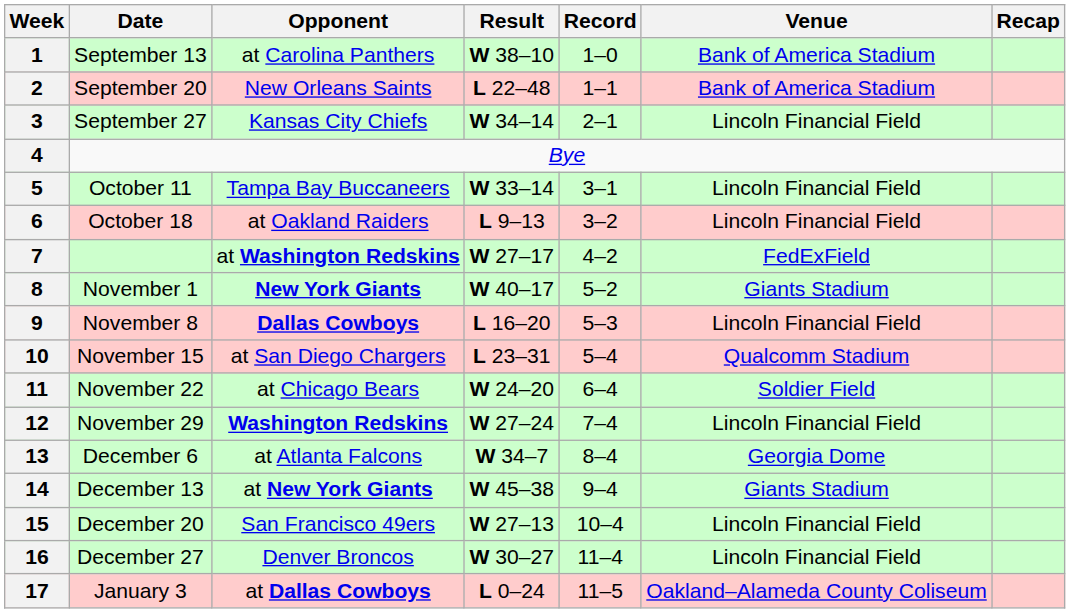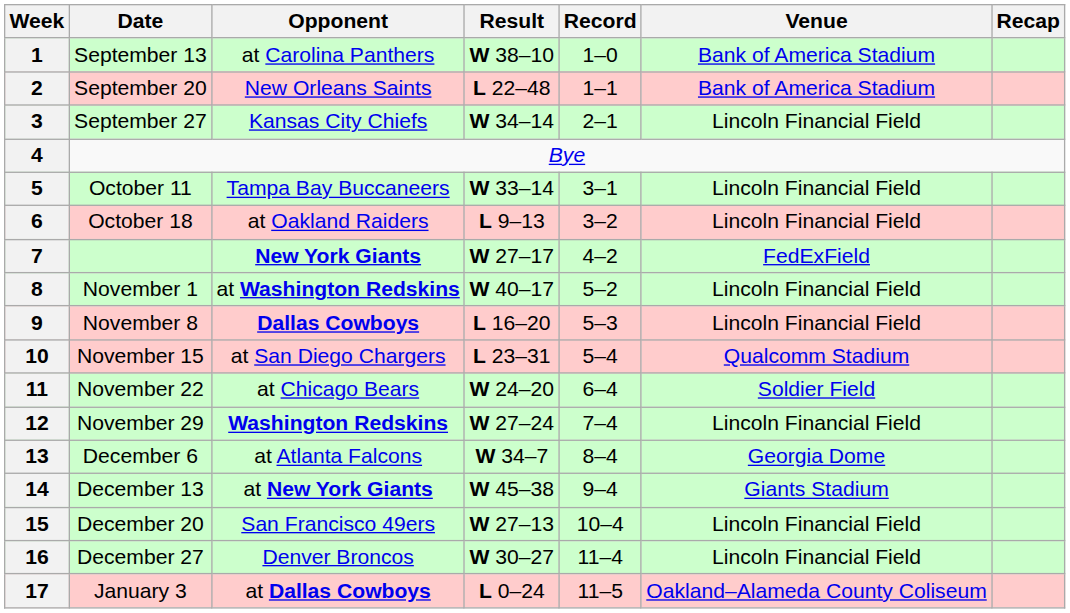(338, 255) at Washington Redskins -> (338, 255) New York Giants
(338, 289) New York Giants -> (338, 289) at Washington Redskins
(817, 289) Giants Stadium -> (817, 289) Lincoln Financial Field
